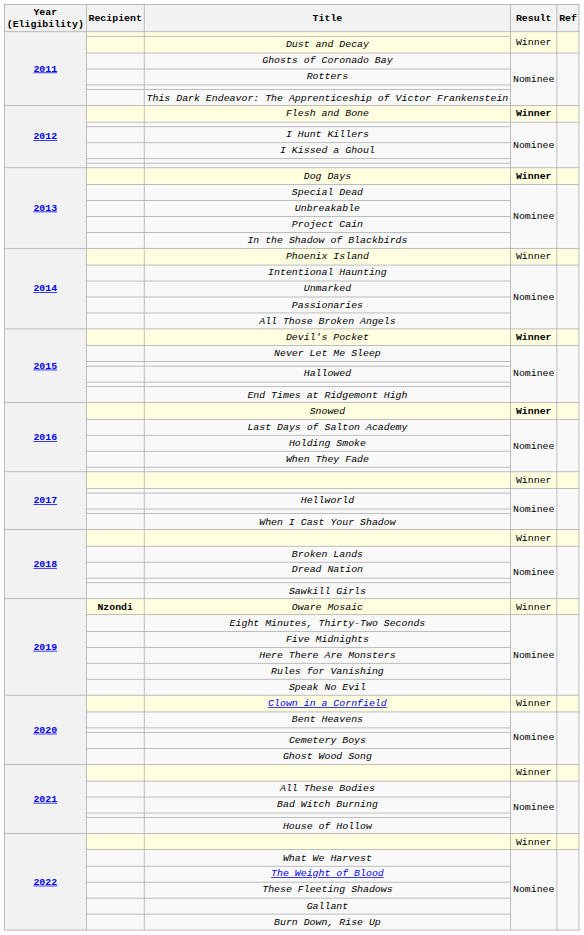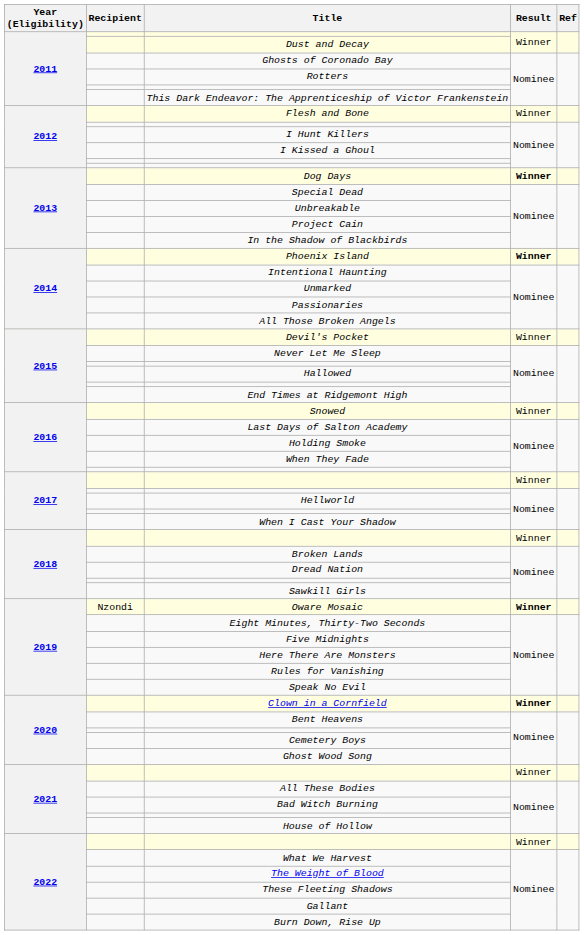(534, 114) bold -> (534, 114) normal
(534, 257) normal -> (534, 257) bold
(534, 337) bold -> (534, 337) normal
(534, 411) bold -> (534, 411) normal
(115, 607) bold -> (115, 607) normal
(534, 607) normal -> (534, 607) bold
(534, 704) normal -> (534, 704) bold
